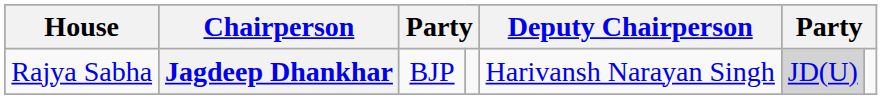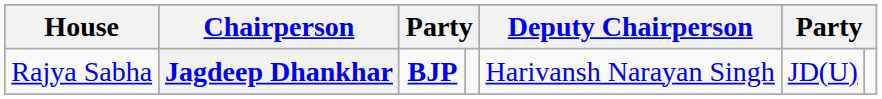(432, 71) normal -> (432, 71) bold
(823, 71) lightgrey background -> (823, 71) no background
